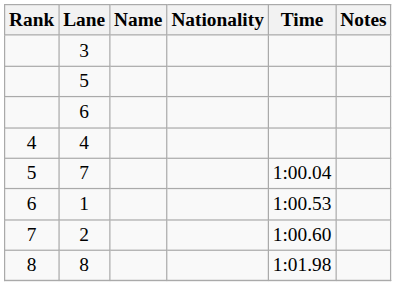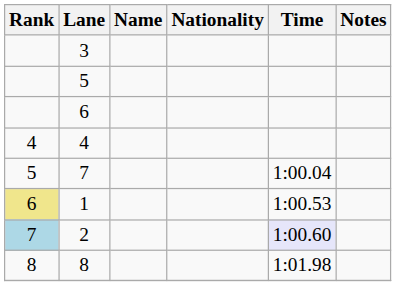(32, 204) no background -> (32, 204) khaki background
(32, 234) no background -> (32, 234) lightblue background
(302, 234) no background -> (302, 234) lavender background
